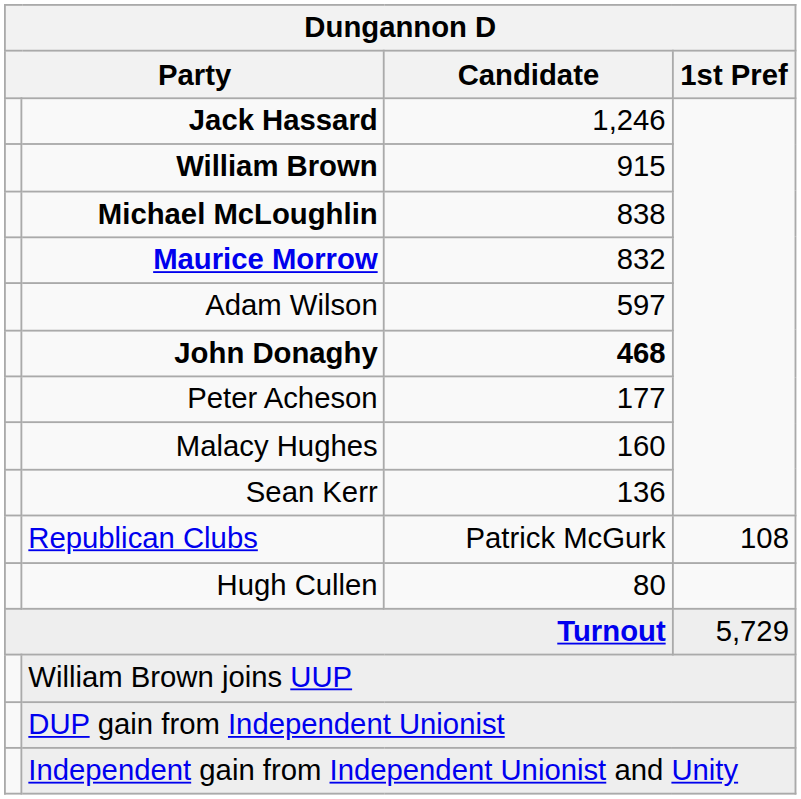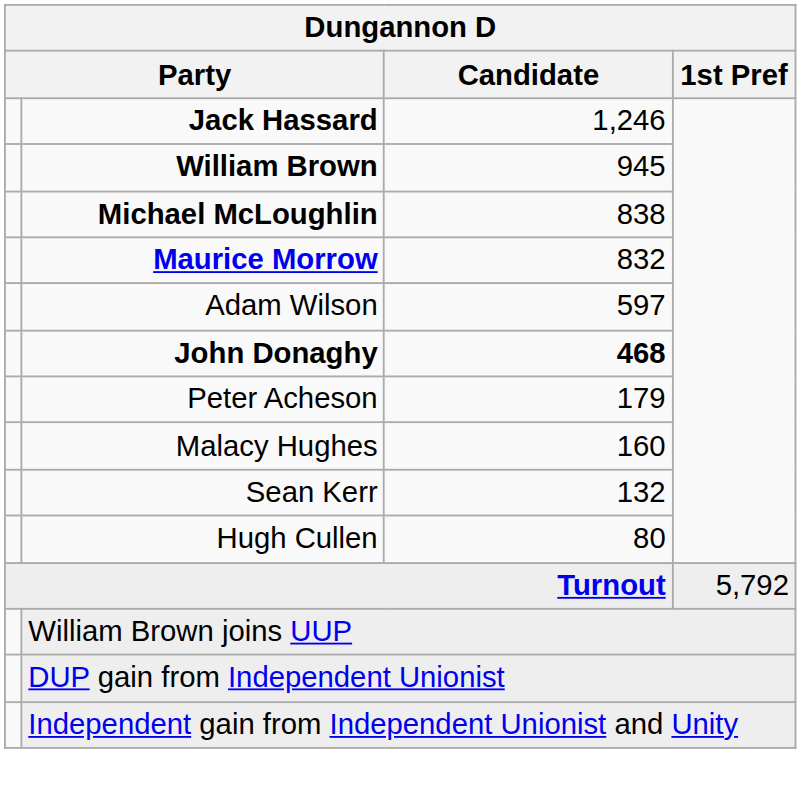(641, 167) 915 -> (641, 167) 945
(641, 399) 177 -> (641, 399) 179
(641, 492) 136 -> (641, 492) 132
- row: (143, 538)
(752, 631) 5,729 -> (752, 584) 5,792
